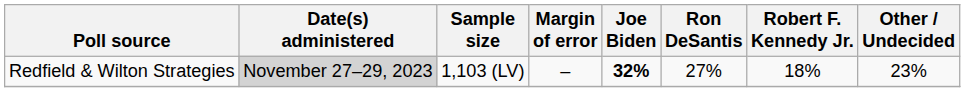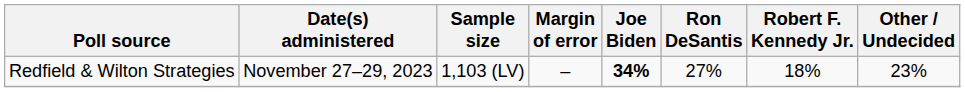(338, 71) lightgrey background -> (338, 71) no background
(631, 71) 32% -> (631, 71) 34%
